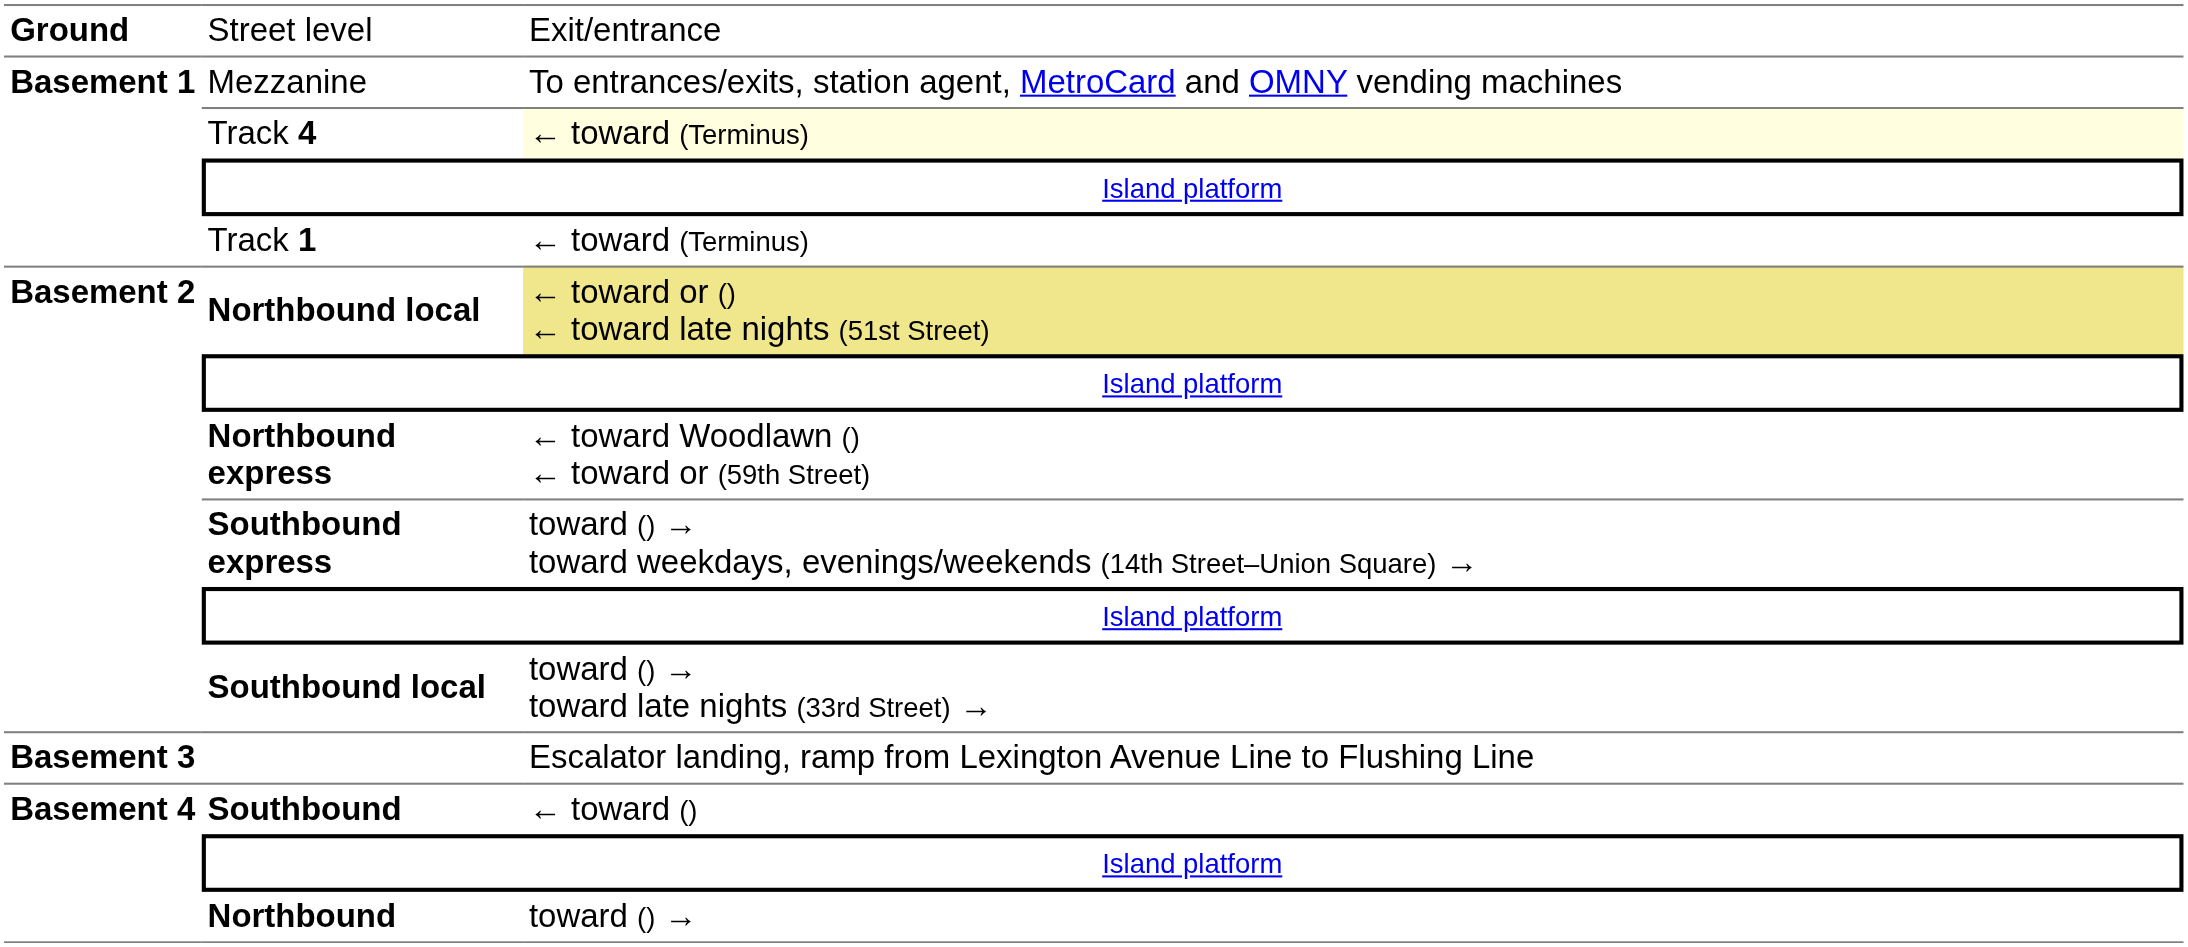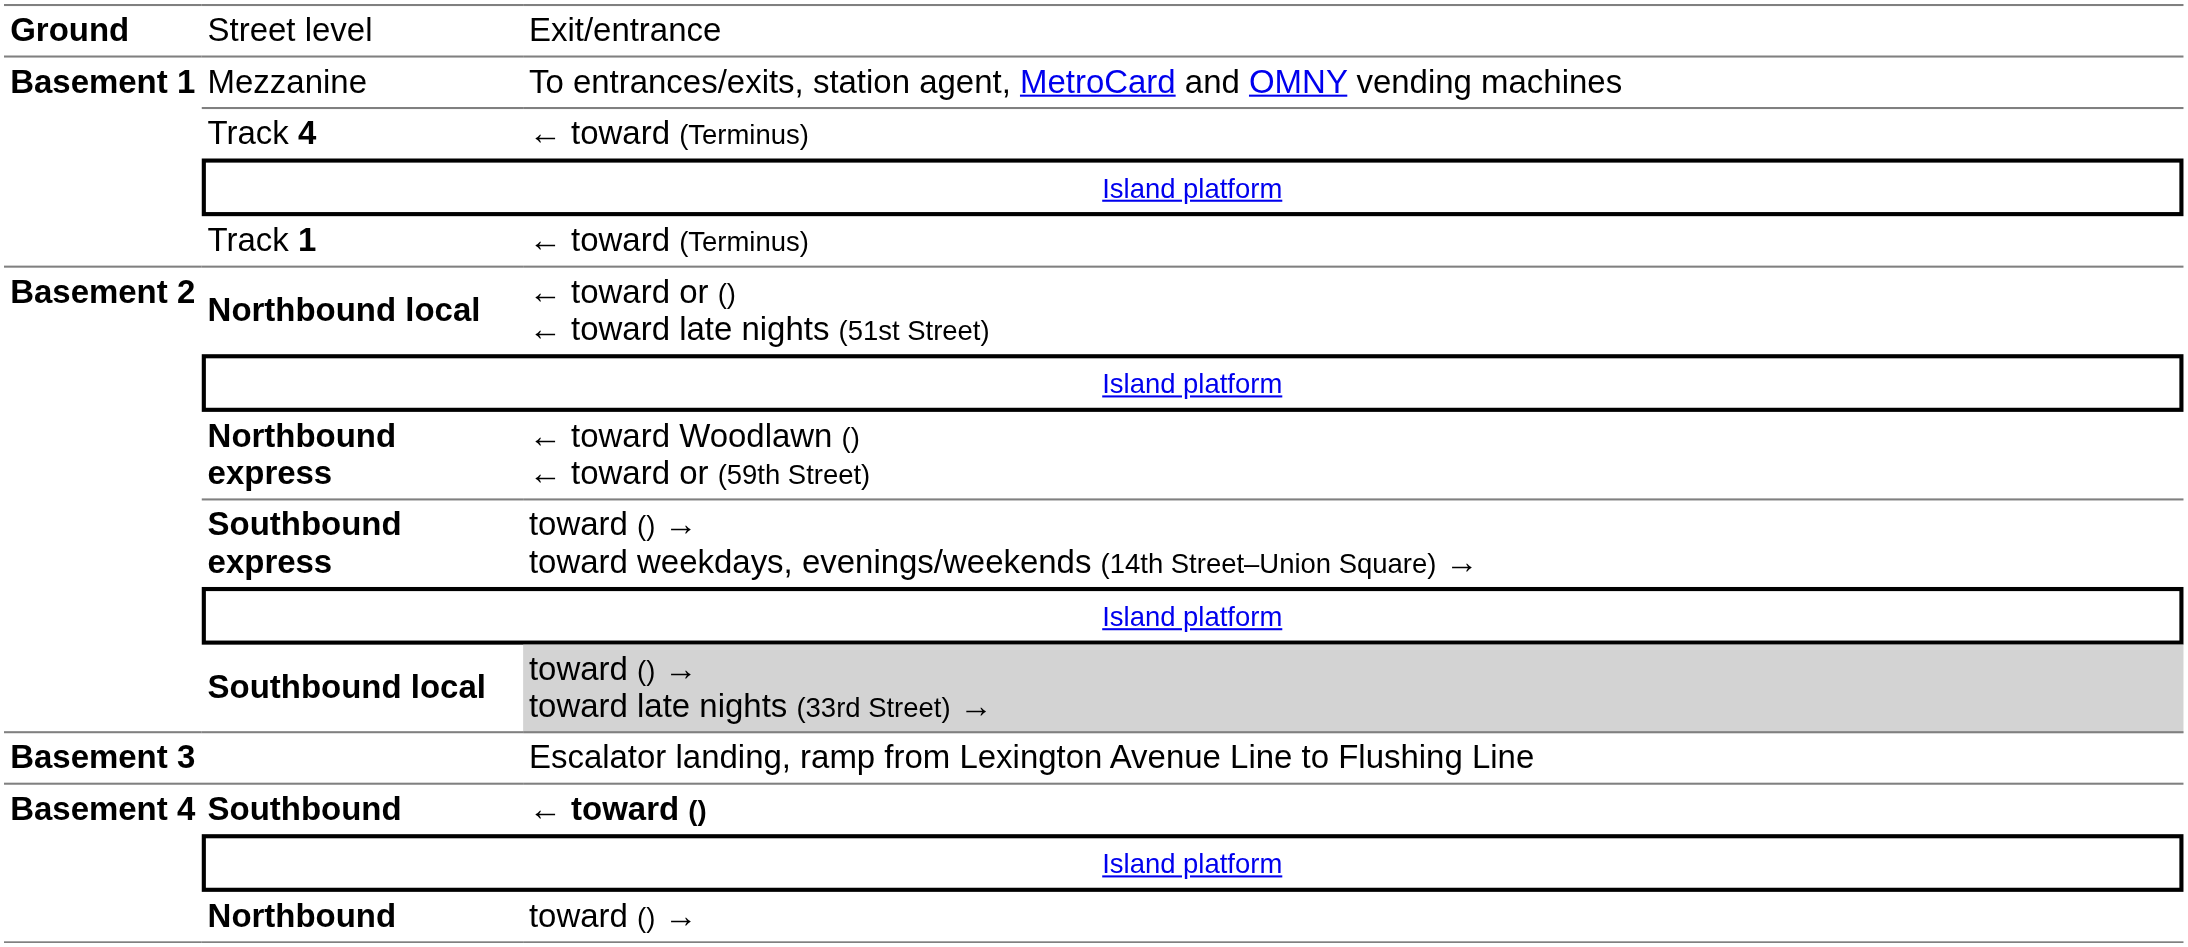(669, 133) lightyellow background -> (669, 133) no background
(759, 310) khaki background -> (759, 310) no background
(761, 687) no background -> (761, 687) lightgrey background
(613, 808) normal -> (618, 808) bold
